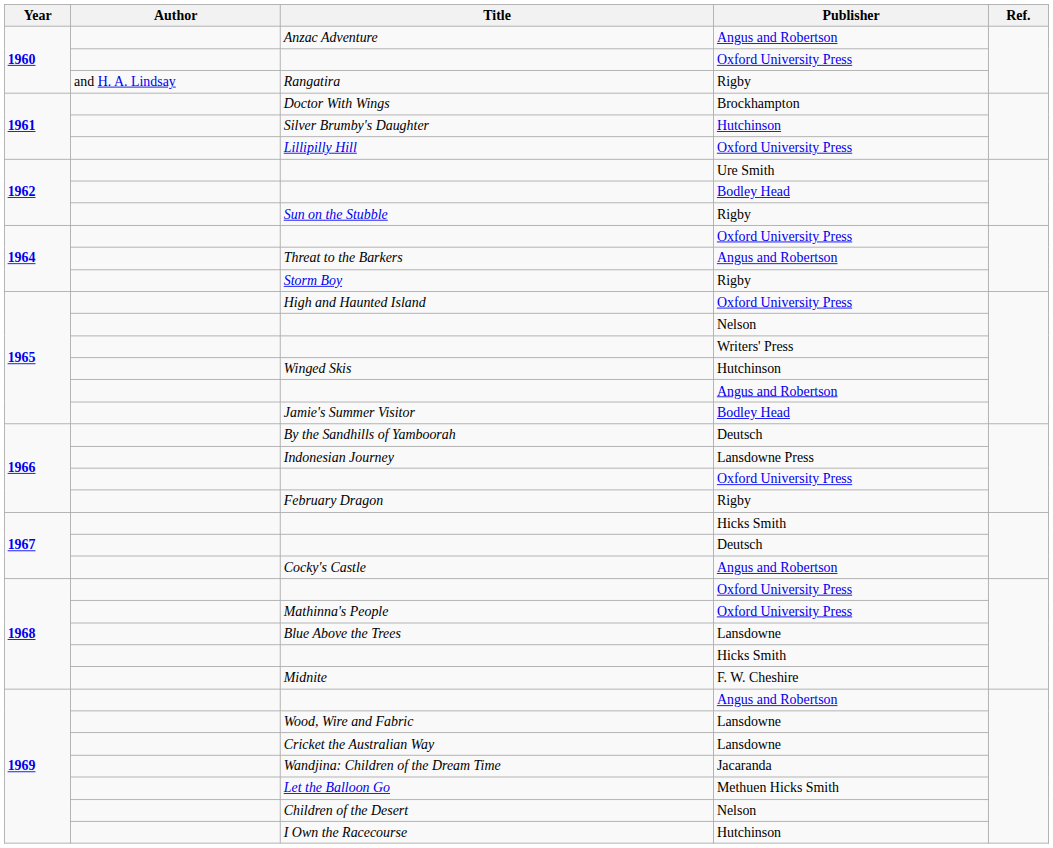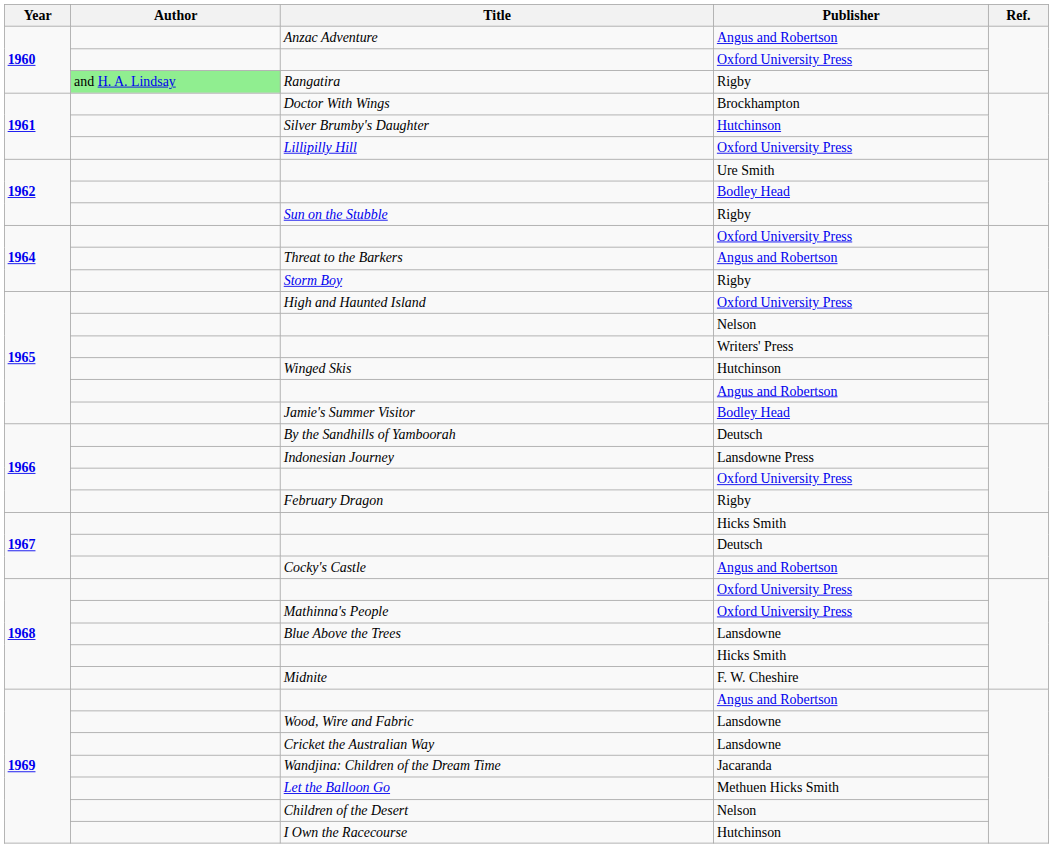(125, 81) no background -> (125, 81) lightgreen background
